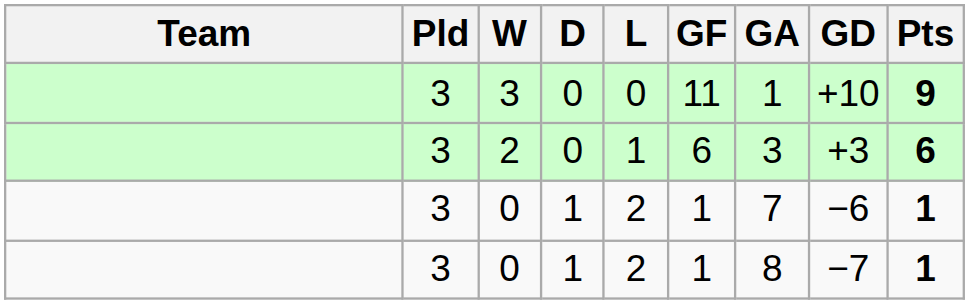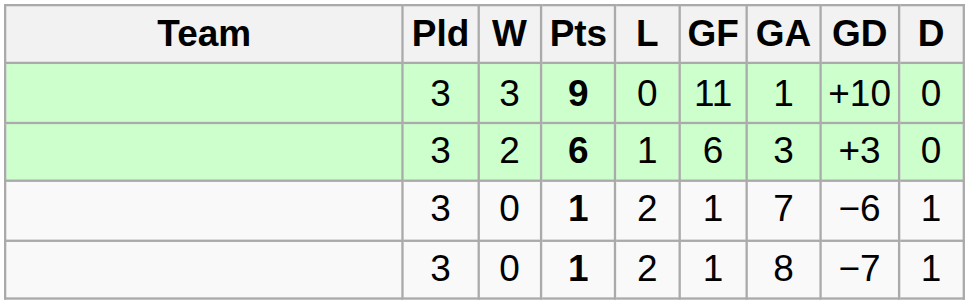columns swapped: (573, 33) <-> (925, 33)
